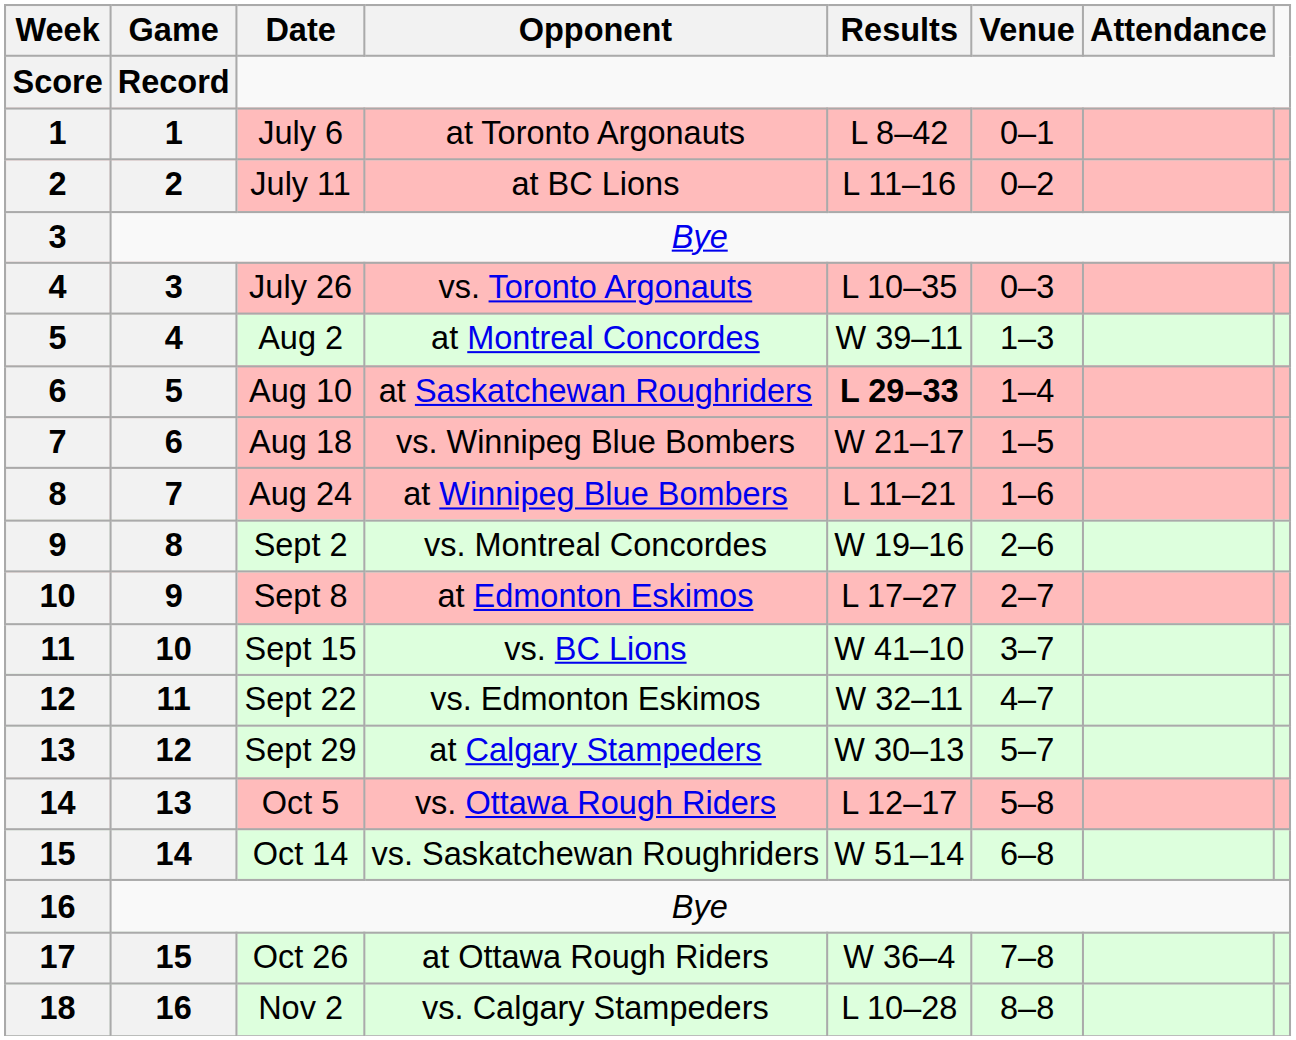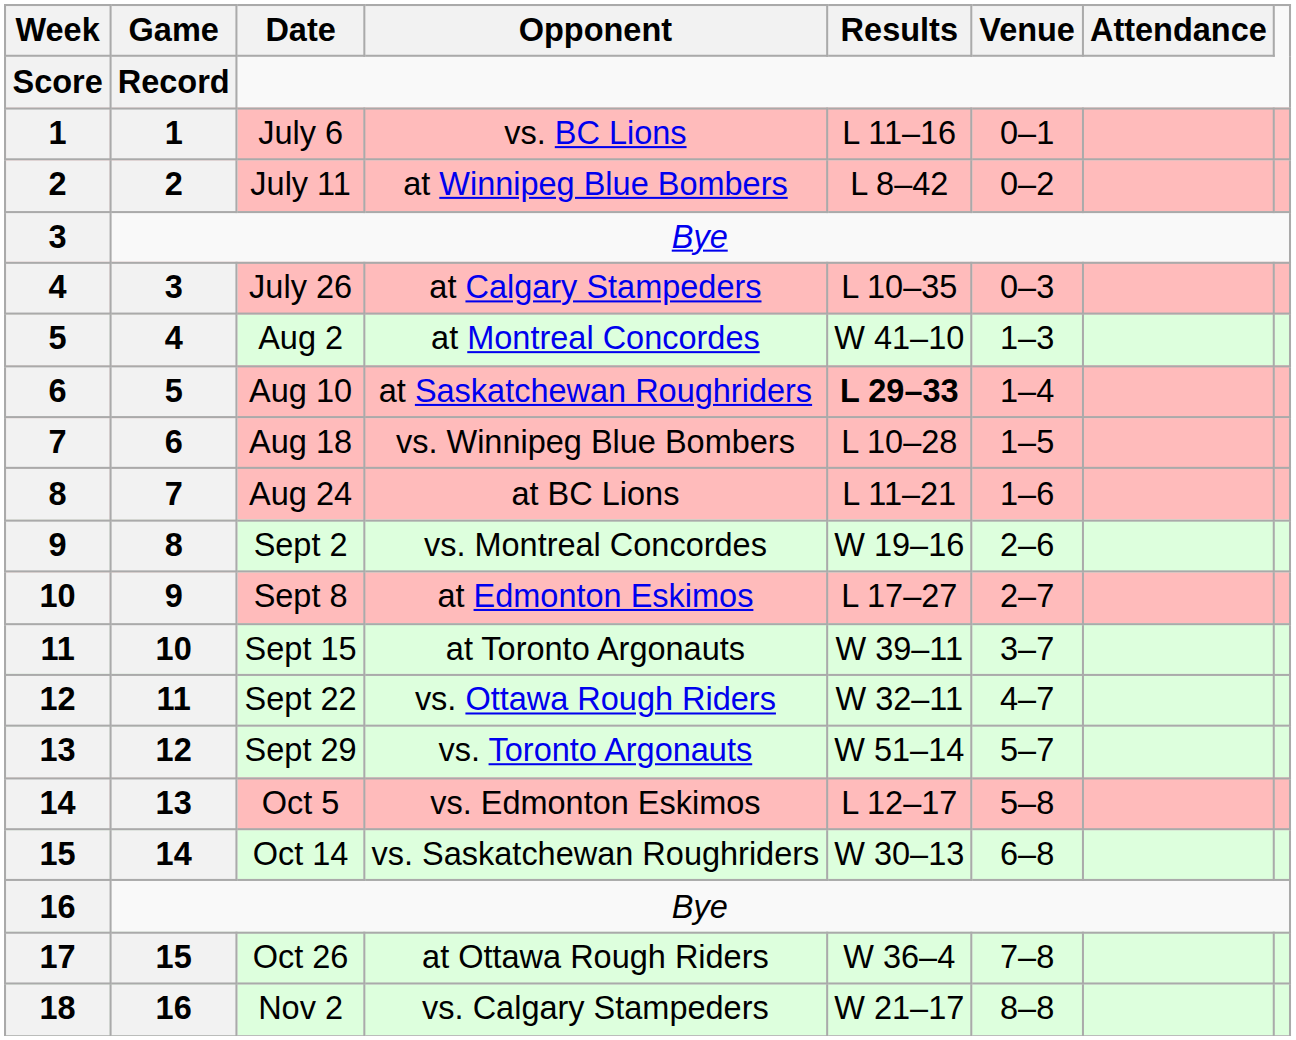(595, 133) at Toronto Argonauts -> (595, 133) vs. BC Lions
(899, 133) L 8–42 -> (899, 133) L 11–16
(595, 184) at BC Lions -> (595, 184) at Winnipeg Blue Bombers
(899, 184) L 11–16 -> (899, 184) L 8–42
(595, 287) vs. Toronto Argonauts -> (595, 287) at Calgary Stampeders
(899, 339) W 39–11 -> (899, 339) W 41–10
(899, 442) W 21–17 -> (899, 442) L 10–28
(595, 493) at Winnipeg Blue Bombers -> (595, 493) at BC Lions
(595, 648) vs. BC Lions -> (595, 648) at Toronto Argonauts
(899, 648) W 41–10 -> (899, 648) W 39–11
(595, 699) vs. Edmonton Eskimos -> (595, 699) vs. Ottawa Rough Riders
(595, 751) at Calgary Stampeders -> (595, 751) vs. Toronto Argonauts
(899, 751) W 30–13 -> (899, 751) W 51–14
(595, 802) vs. Ottawa Rough Riders -> (595, 802) vs. Edmonton Eskimos
(899, 854) W 51–14 -> (899, 854) W 30–13
(899, 1008) L 10–28 -> (899, 1008) W 21–17
